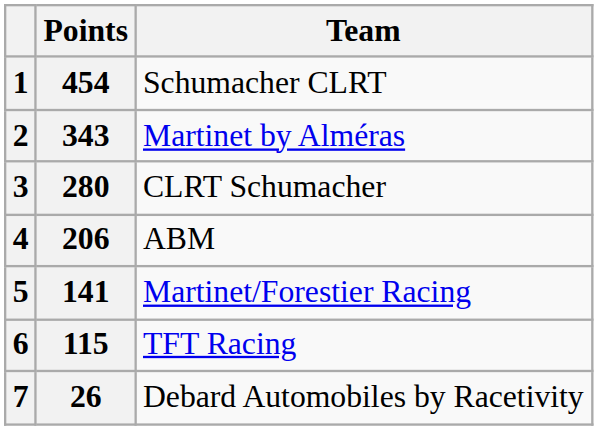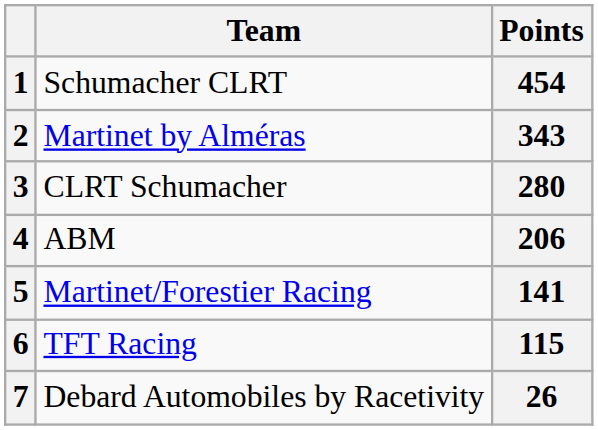columns swapped: (363, 30) <-> (86, 30)
